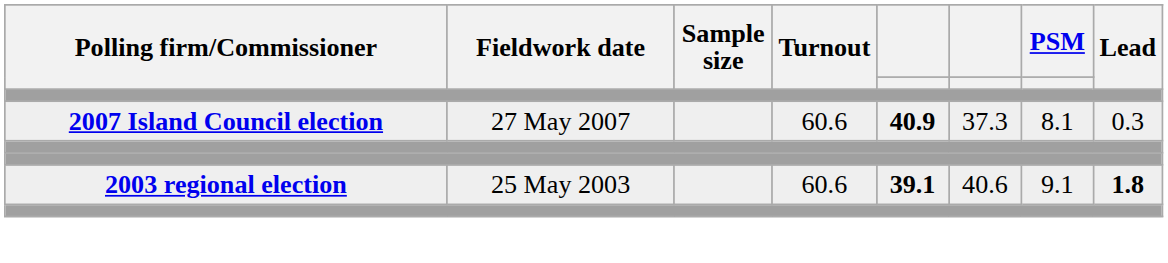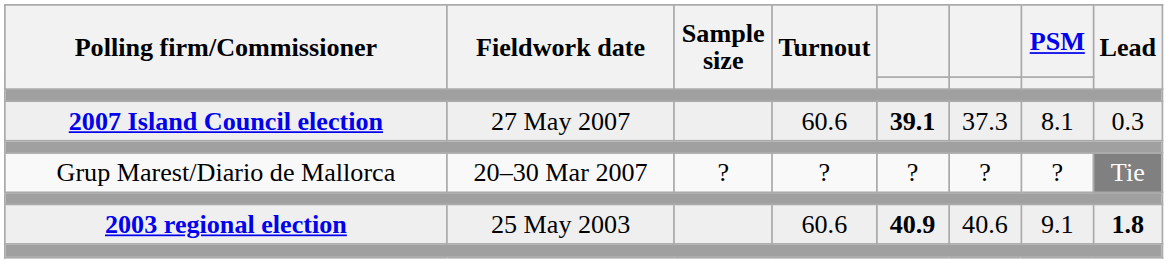(913, 121) 40.9 -> (913, 121) 39.1
+ row: (226, 172)
(913, 185) 39.1 -> (913, 224) 40.9
